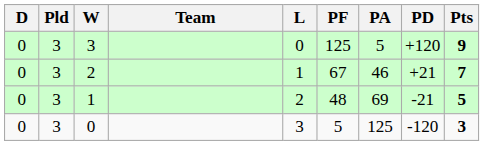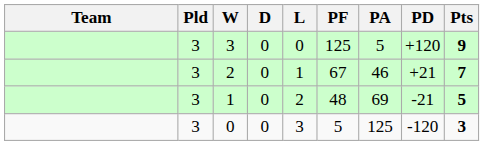columns swapped: (195, 18) <-> (22, 18)
